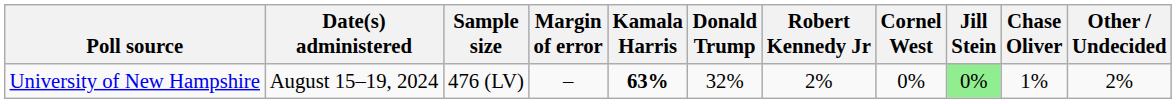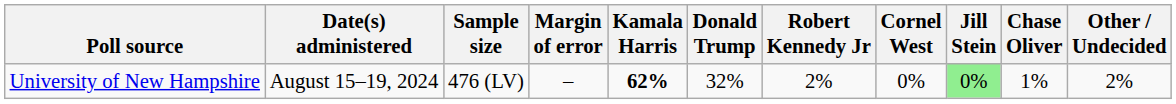(648, 80) 63% -> (648, 80) 62%
